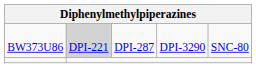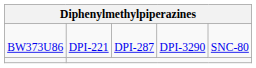(89, 47) lightgrey background -> (89, 47) no background
